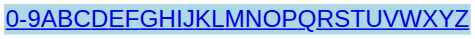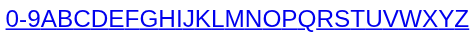(237, 19) lightblue background -> (237, 19) no background
